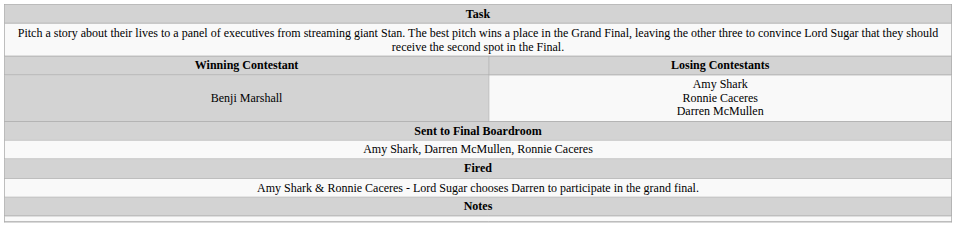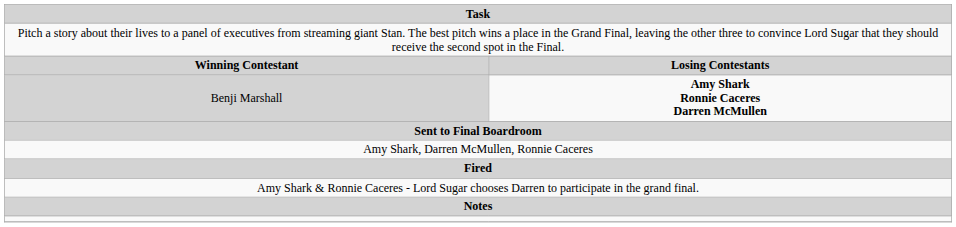(720, 98) normal -> (720, 98) bold
